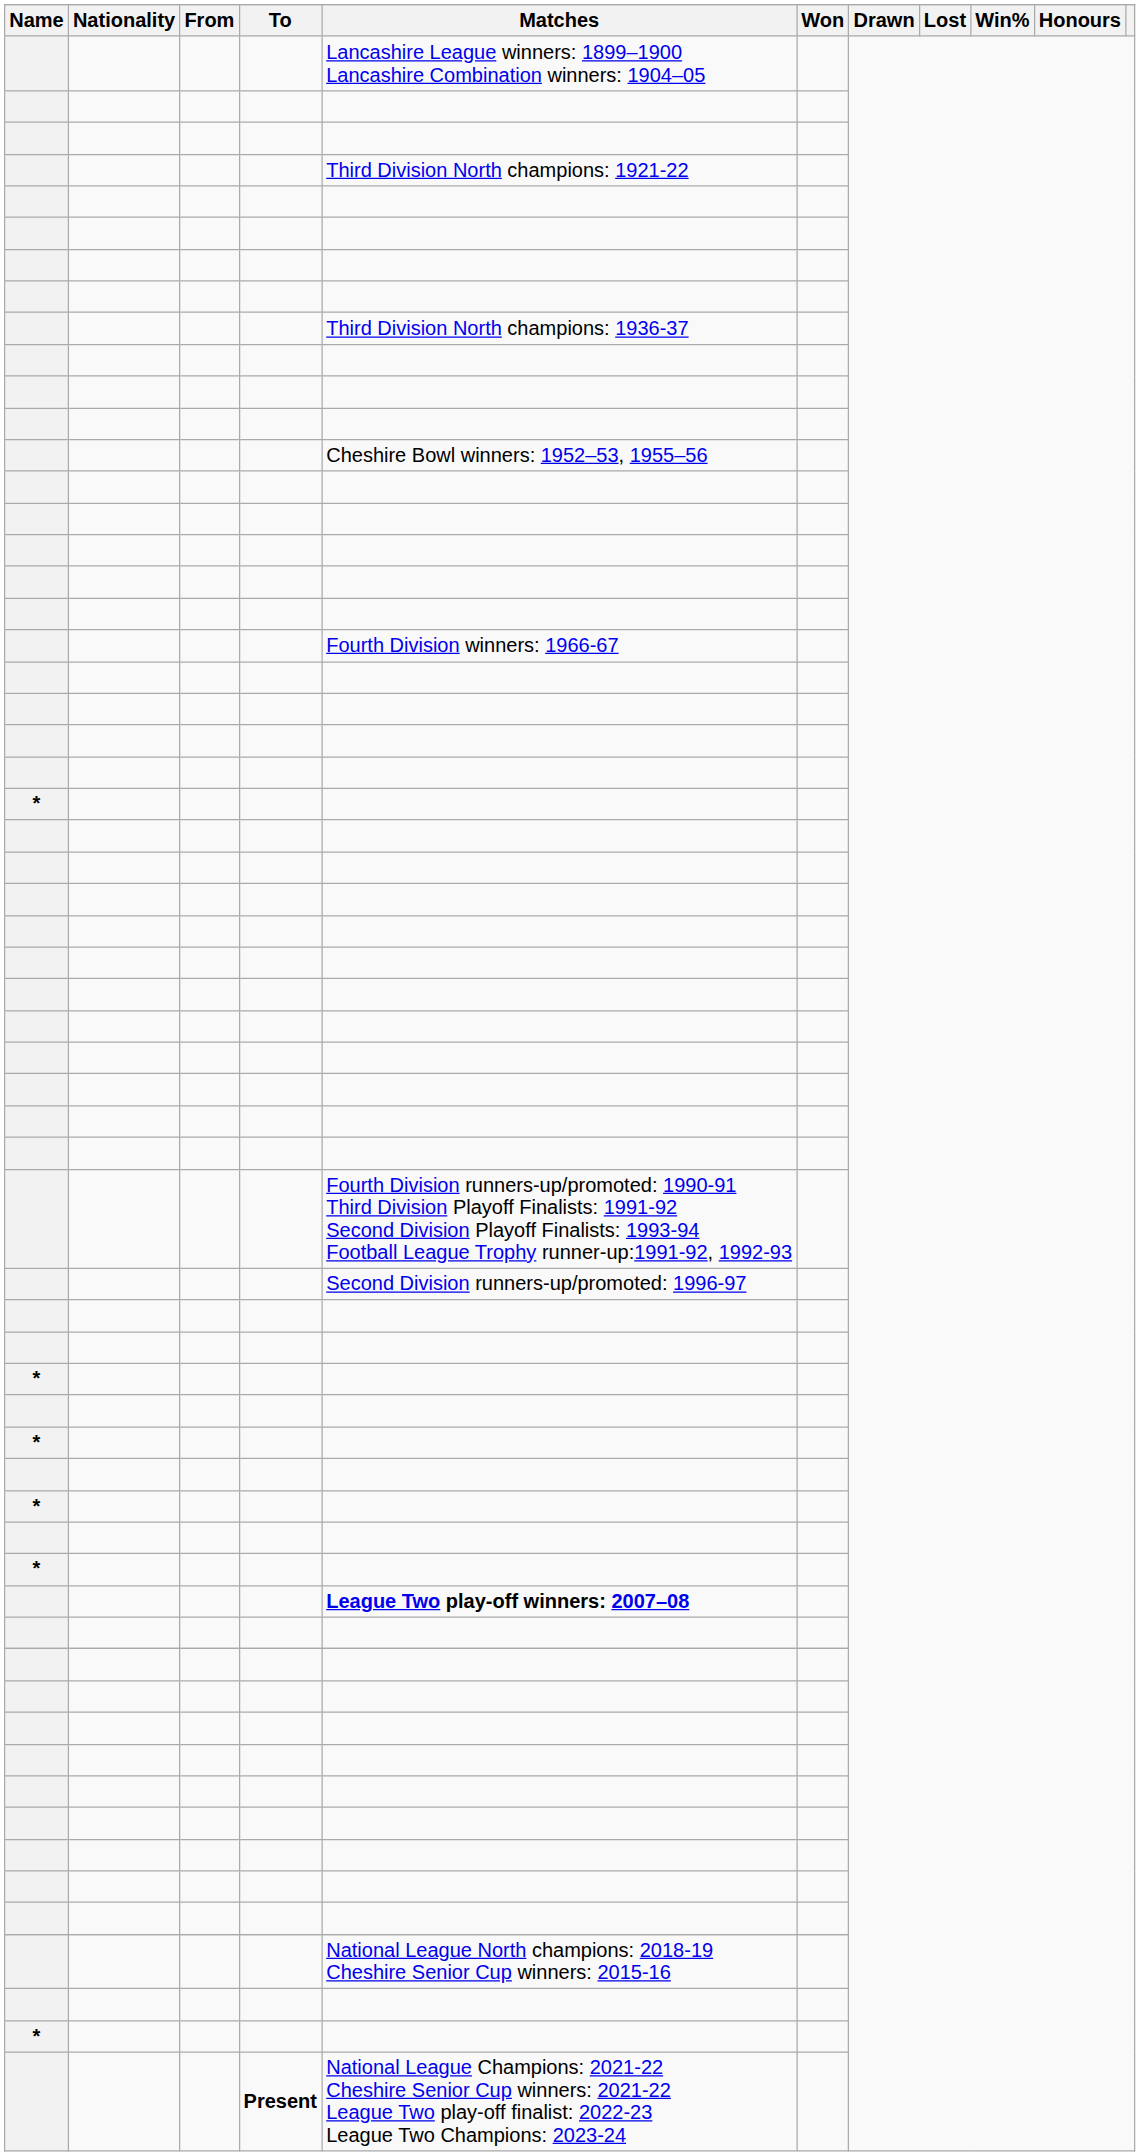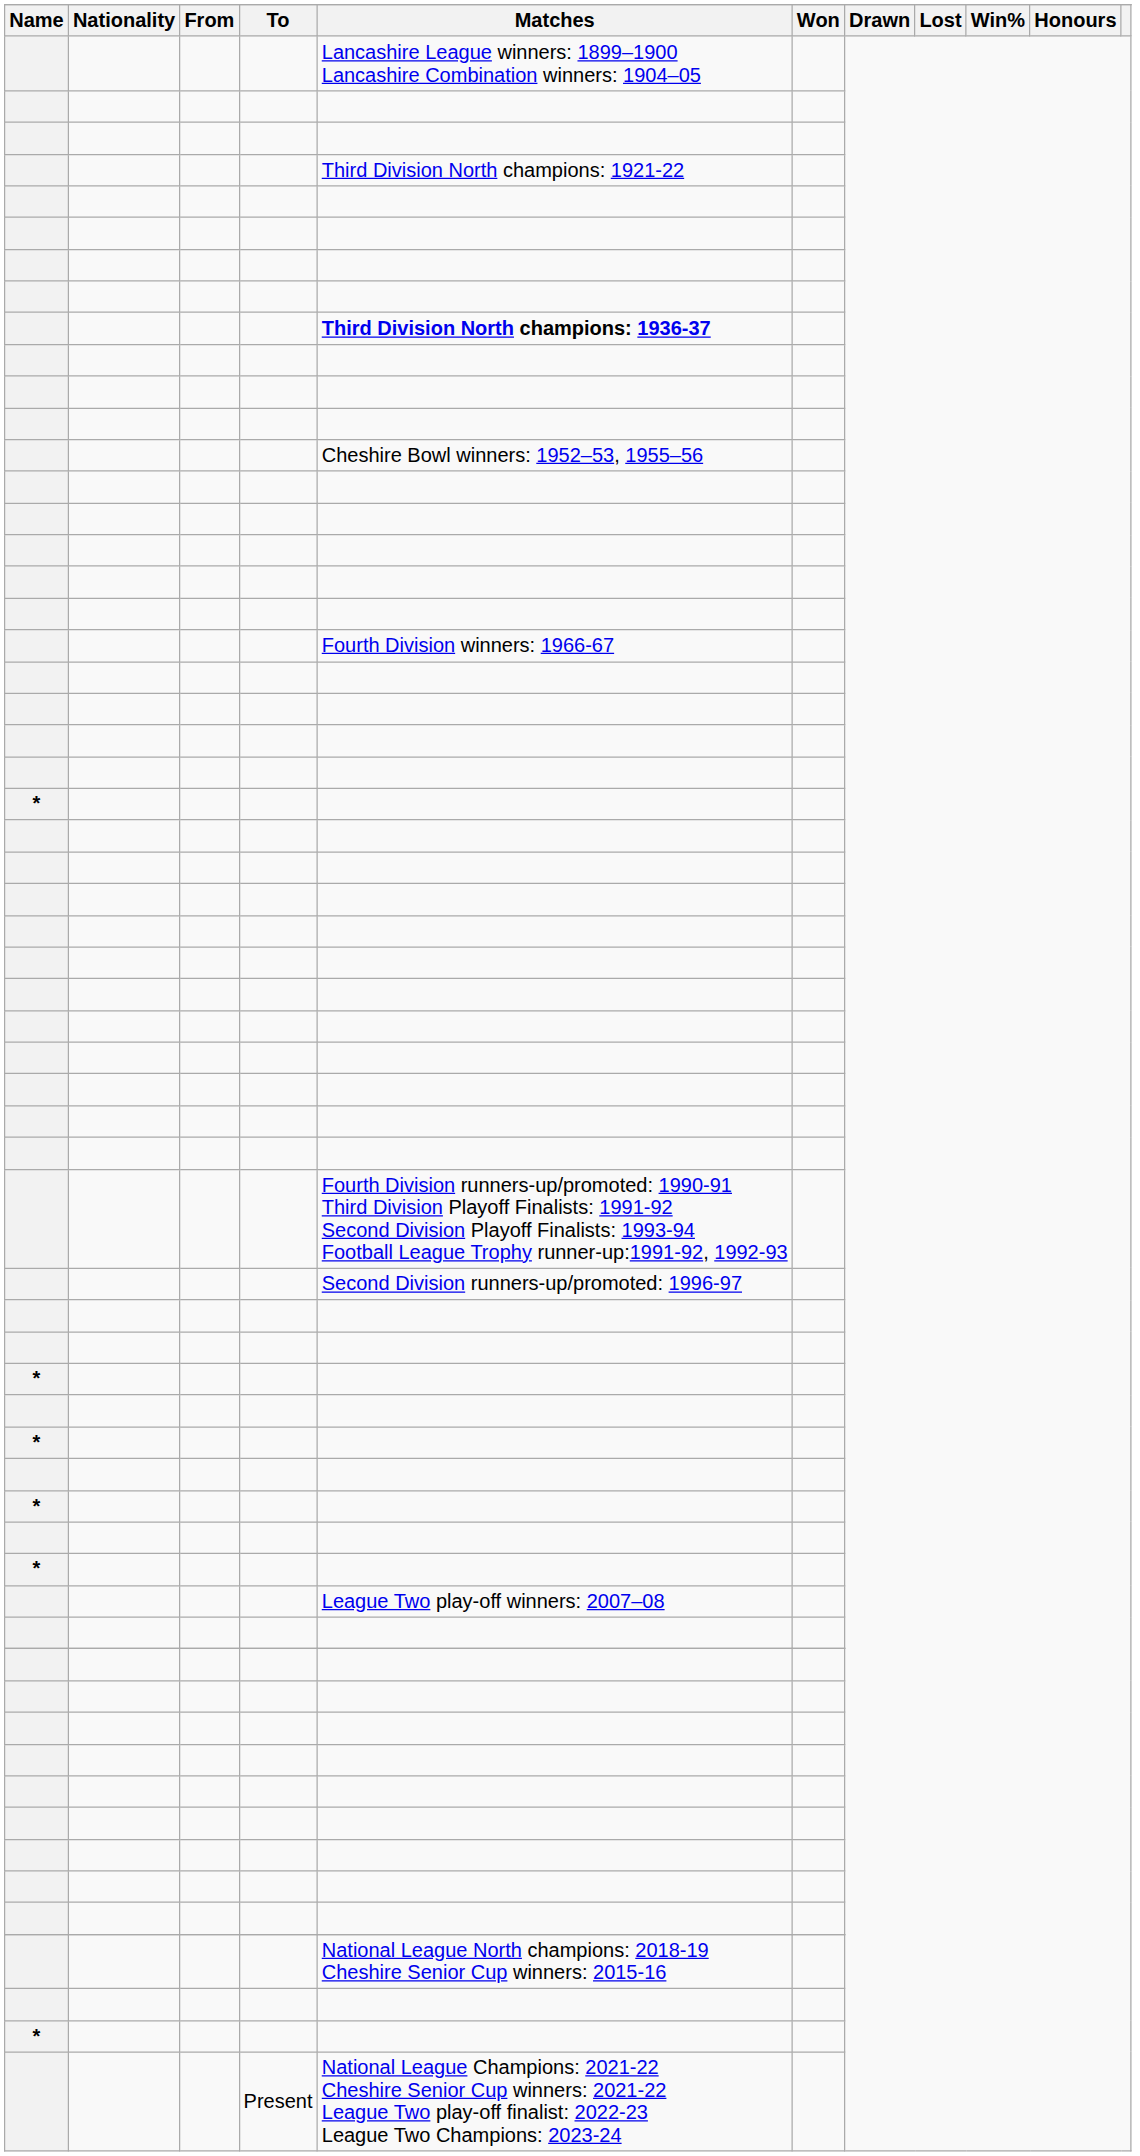(507, 328) normal -> (516, 328) bold
(508, 1601) bold -> (493, 1601) normal
(280, 2101) bold -> (278, 2101) normal
